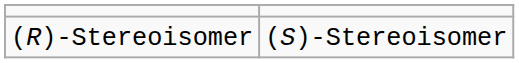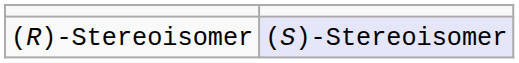(386, 38) no background -> (386, 38) lavender background
